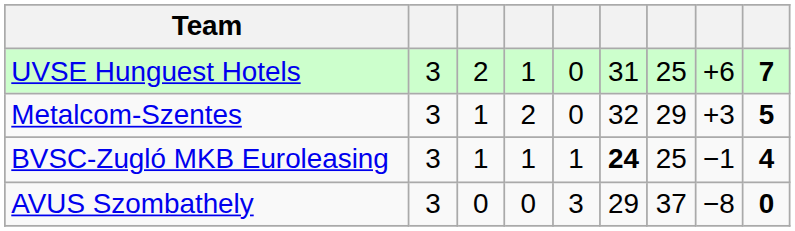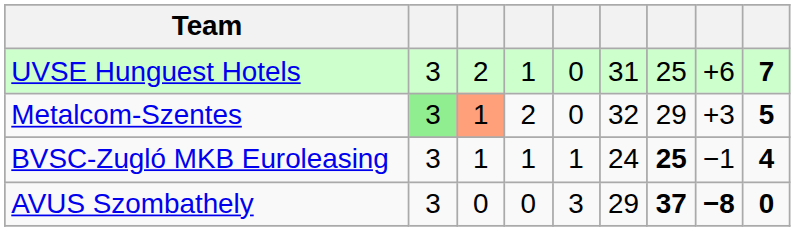(433, 114) no background -> (433, 114) lightgreen background
(481, 114) no background -> (481, 114) lightsalmon background
(624, 159) bold -> (624, 159) normal
(671, 159) normal -> (671, 159) bold
(671, 203) normal -> (671, 203) bold
(719, 203) normal -> (719, 203) bold
